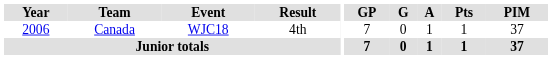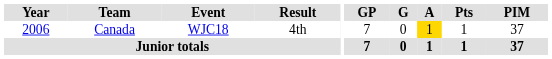(429, 29) no background -> (429, 29) gold background
